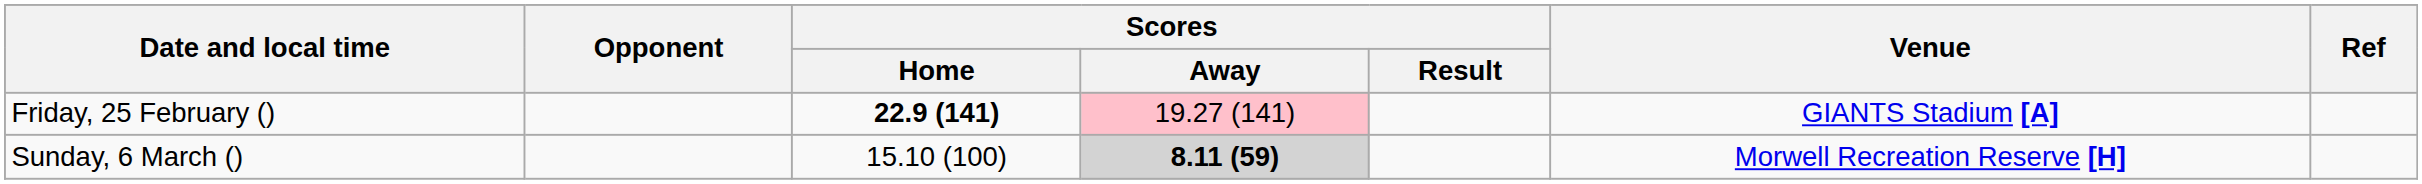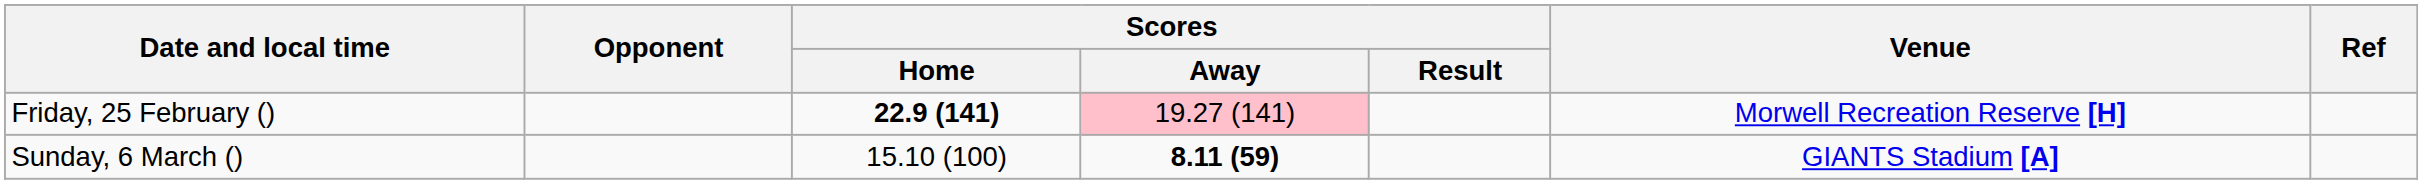(1930, 114) GIANTS Stadium [A] -> (1930, 114) Morwell Recreation Reserve [H]
(1225, 157) lightgrey background -> (1225, 157) no background
(1930, 157) Morwell Recreation Reserve [H] -> (1930, 157) GIANTS Stadium [A]
